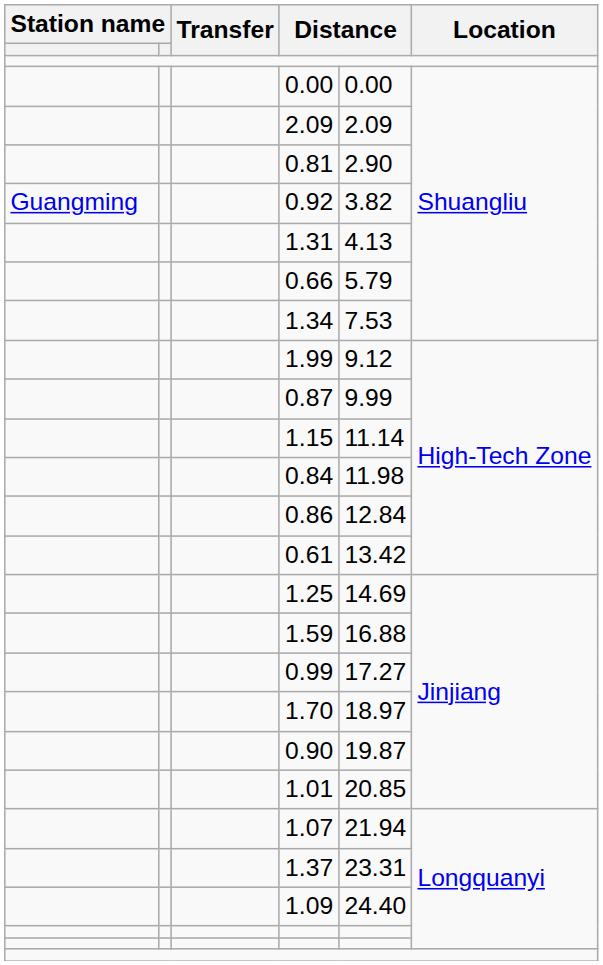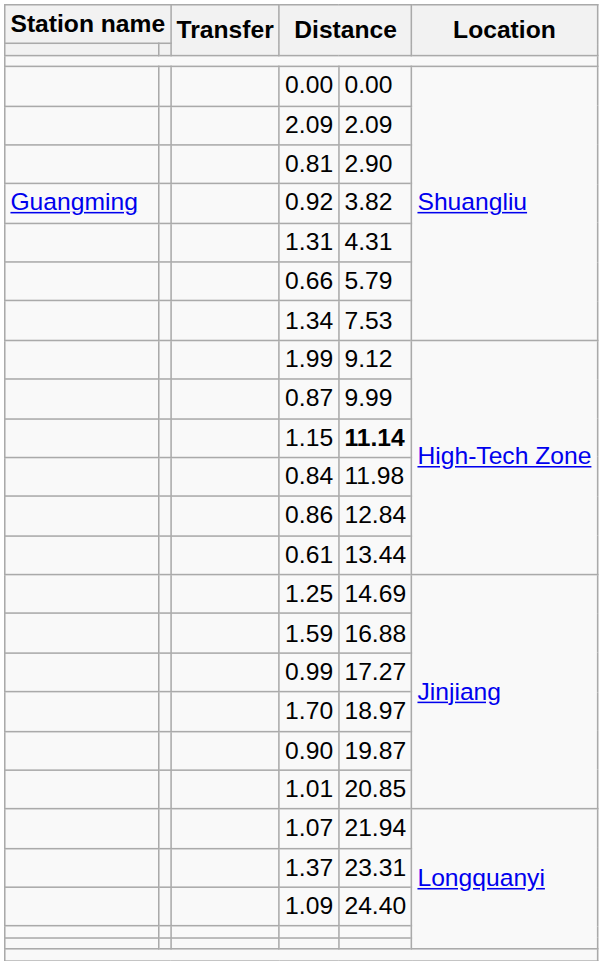(368, 242) 4.13 -> (368, 242) 4.31
(374, 437) normal -> (375, 437) bold
(375, 554) 13.42 -> (375, 554) 13.44
